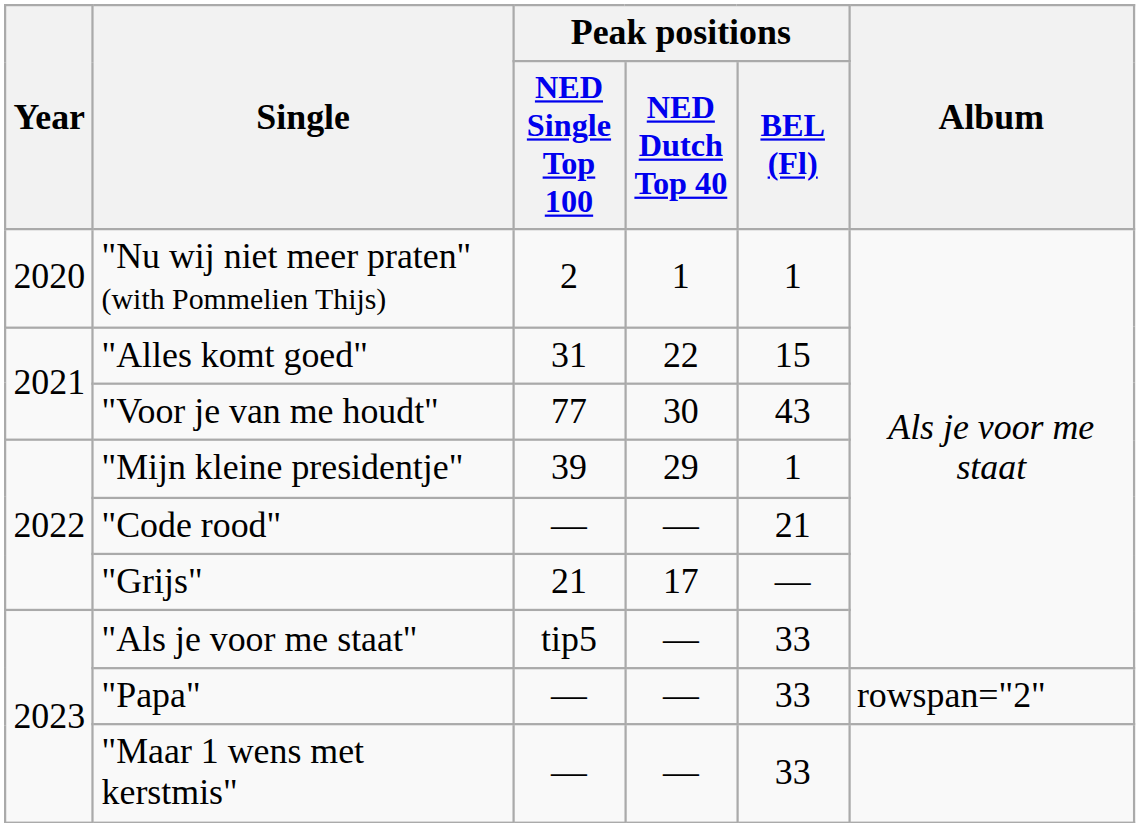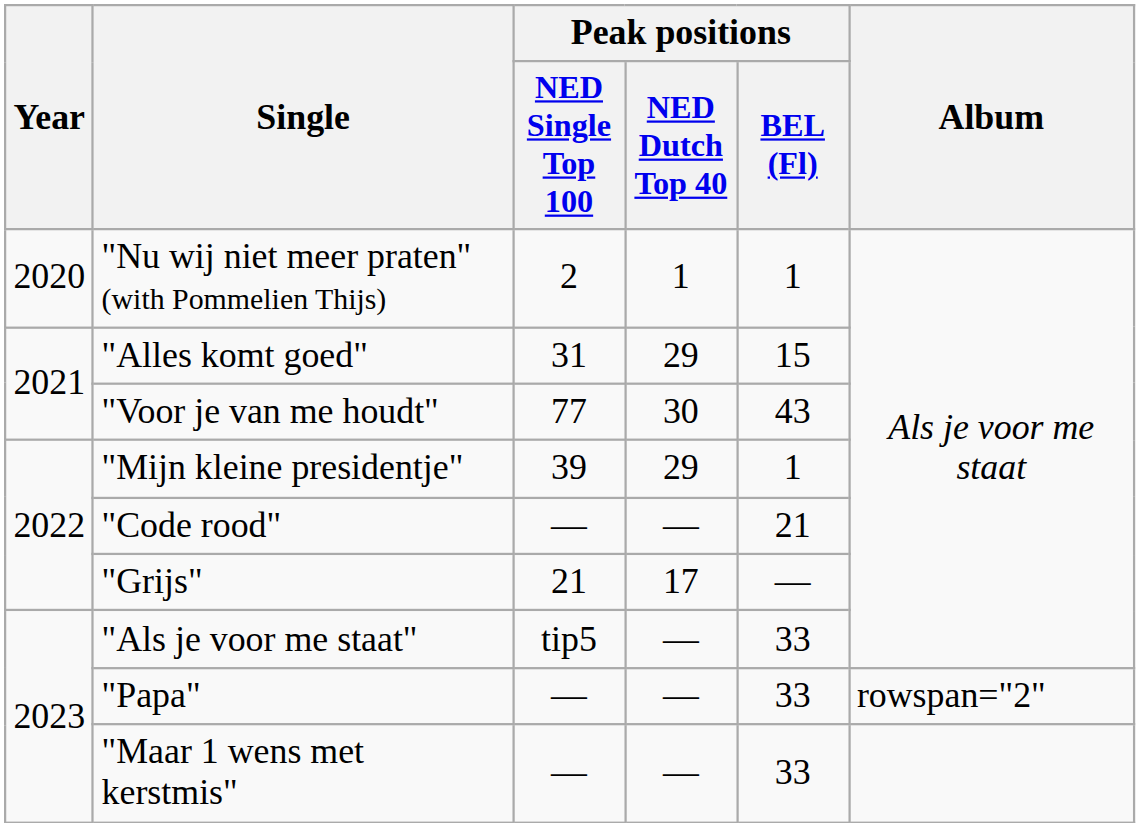(681, 354) 22 -> (681, 354) 29
